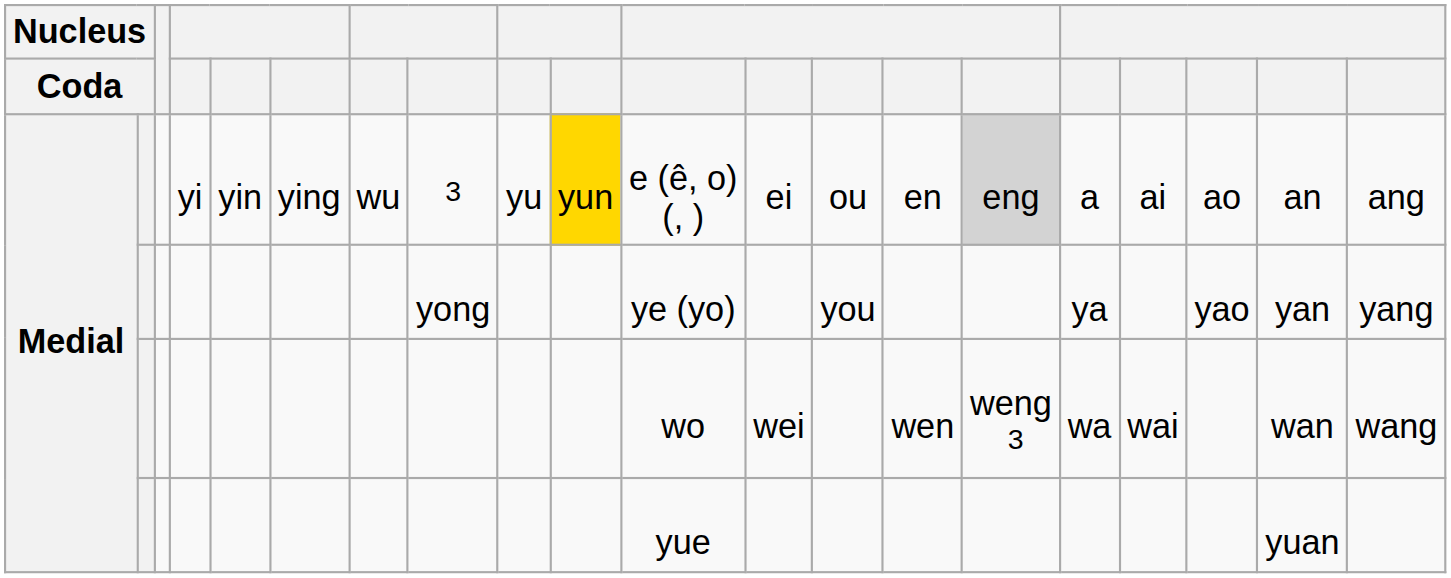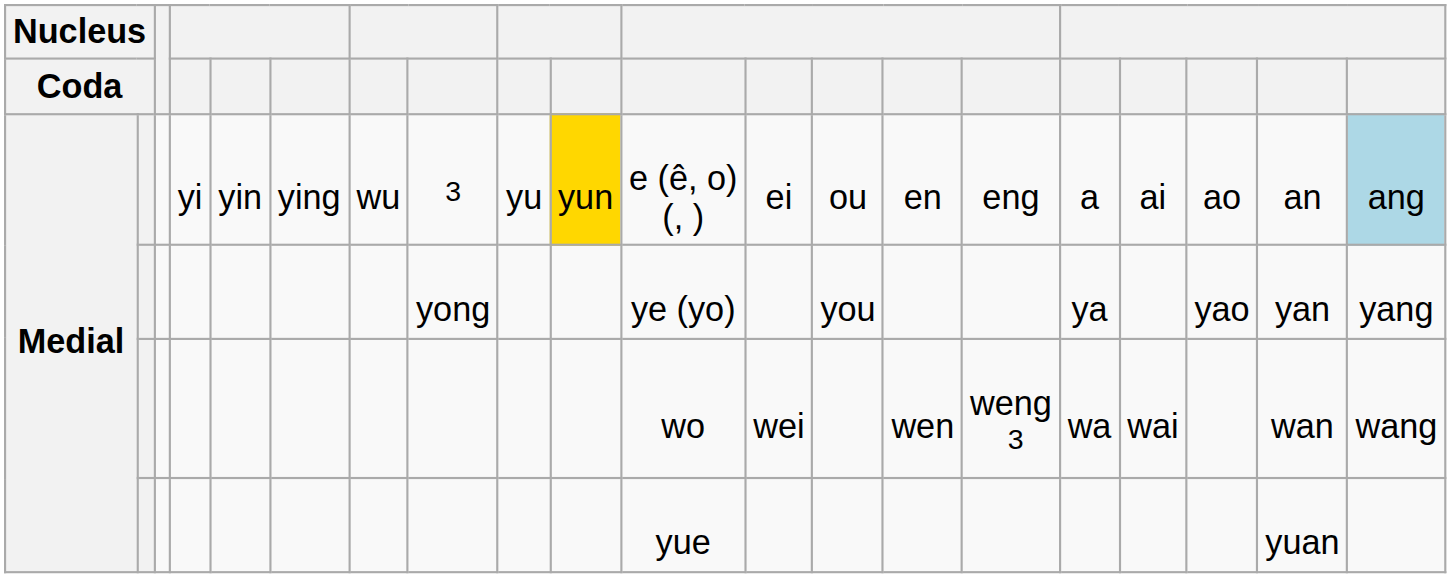(1011, 198) lightgrey background -> (1011, 198) no background
(1396, 198) no background -> (1396, 198) lightblue background
